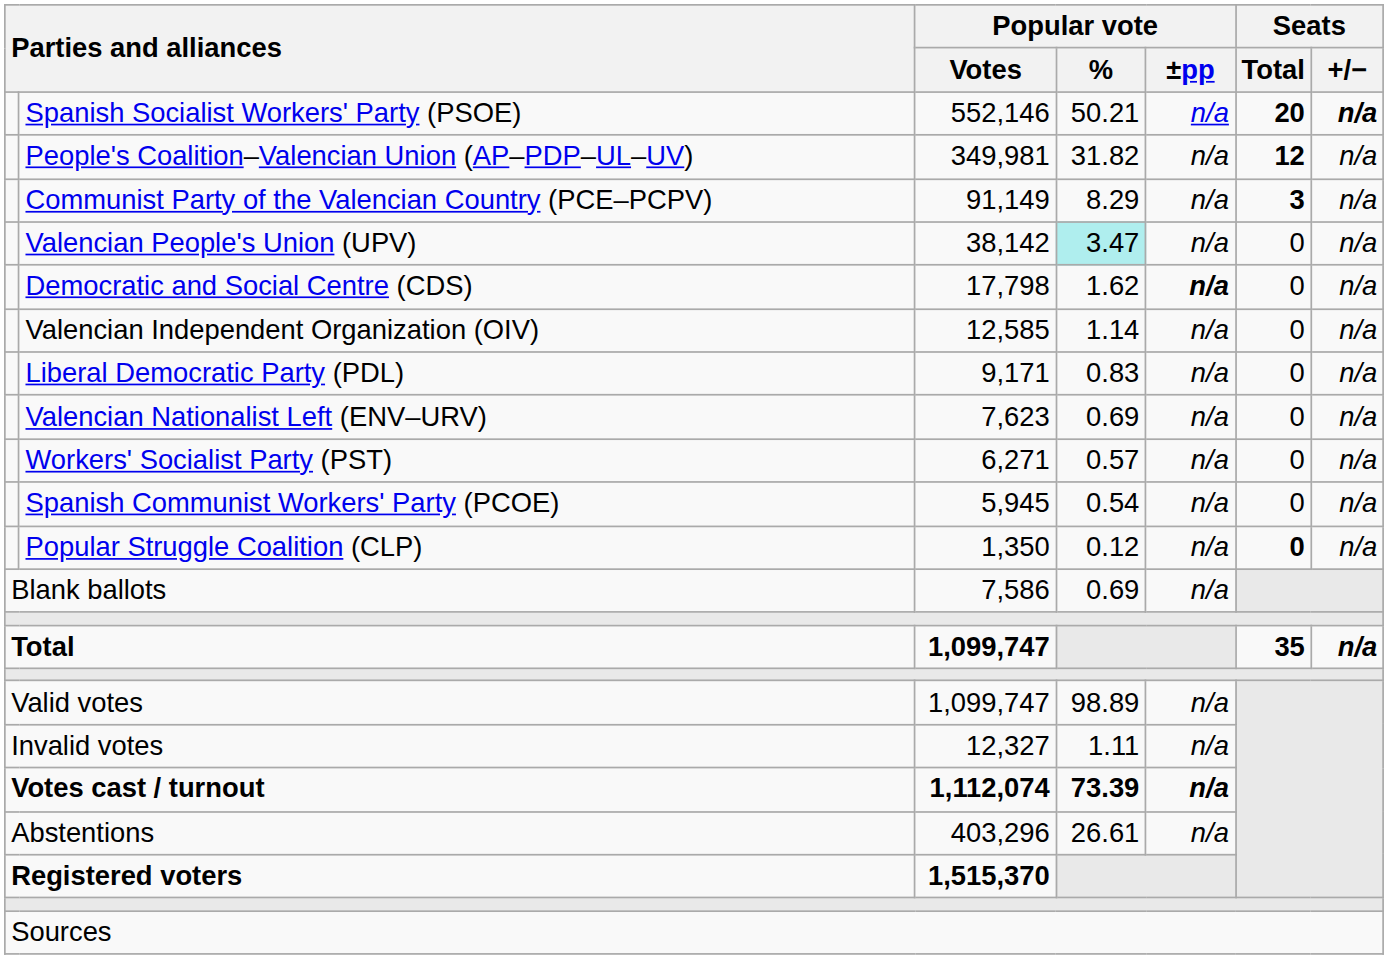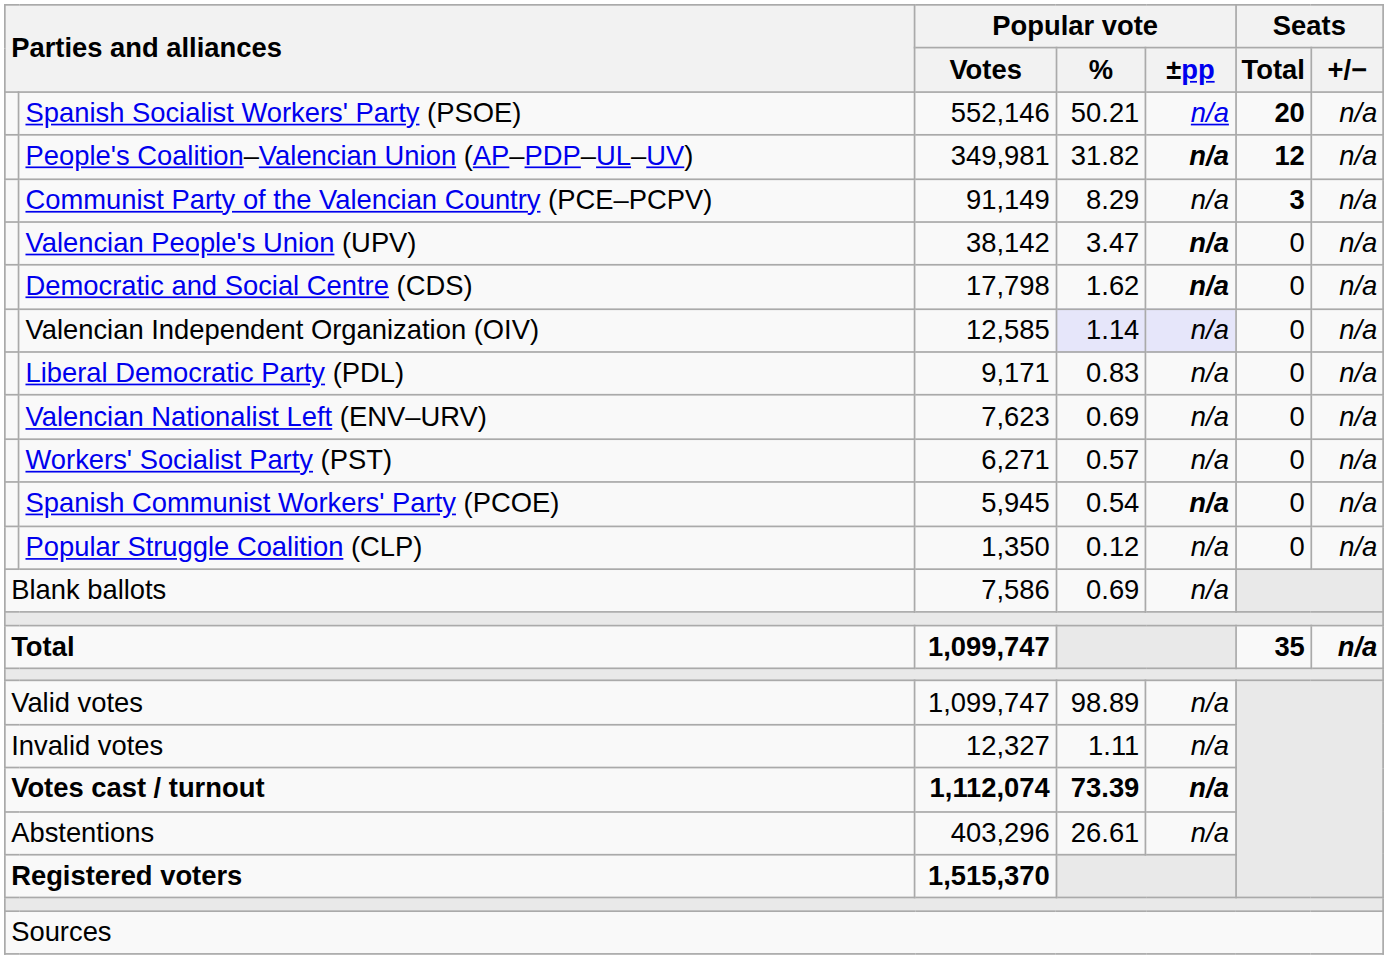(1358, 112) bold -> (1358, 112) normal
(1210, 156) normal -> (1209, 156) bold
(1113, 243) paleturquoise background -> (1113, 243) no background
(1210, 243) normal -> (1209, 243) bold
(1113, 329) no background -> (1113, 329) lavender background
(1210, 329) no background -> (1210, 329) lavender background
(1210, 503) normal -> (1209, 503) bold
(1297, 546) bold -> (1297, 546) normal
